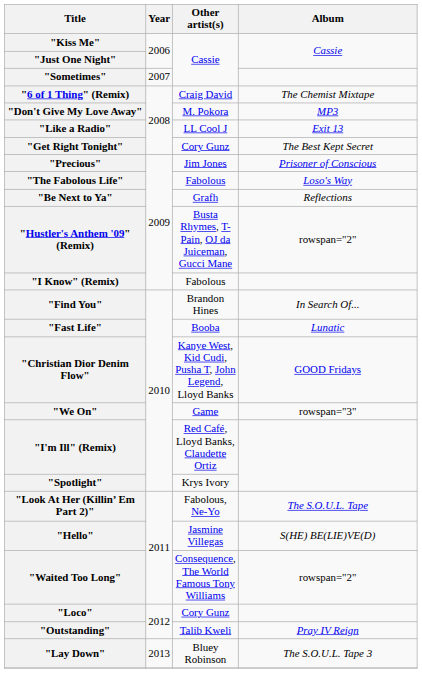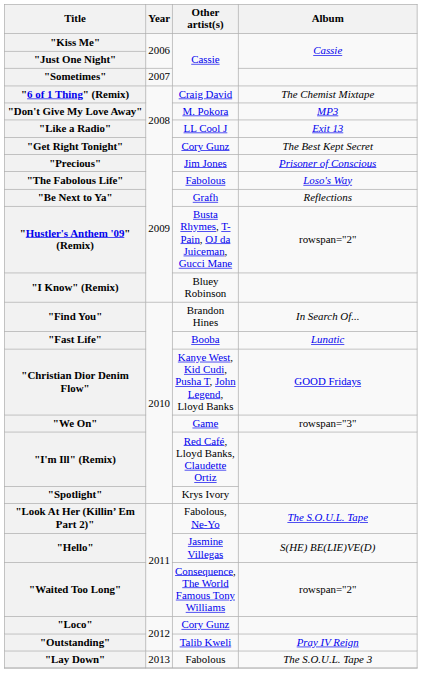(205, 281) Fabolous -> (205, 287) Bluey Robinson
(205, 653) Bluey Robinson -> (205, 659) Fabolous
